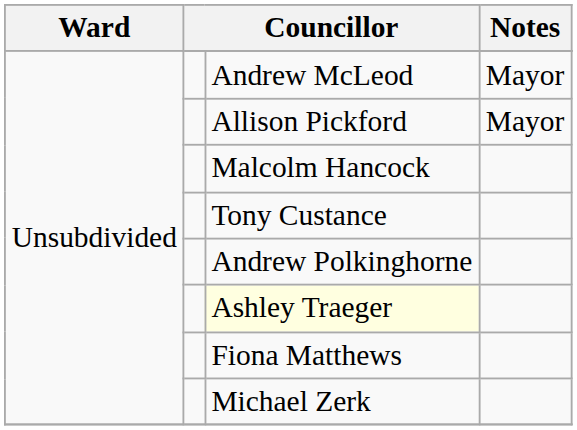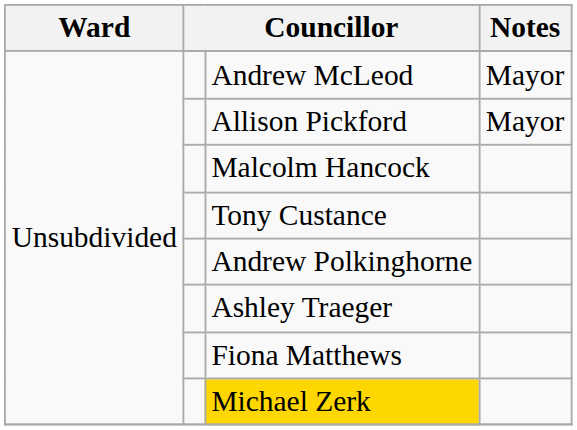(302, 307) lightyellow background -> (302, 307) no background
(291, 401) no background -> (291, 401) gold background
